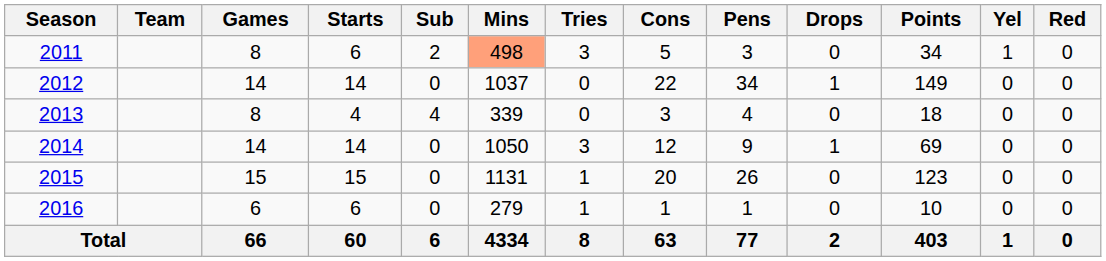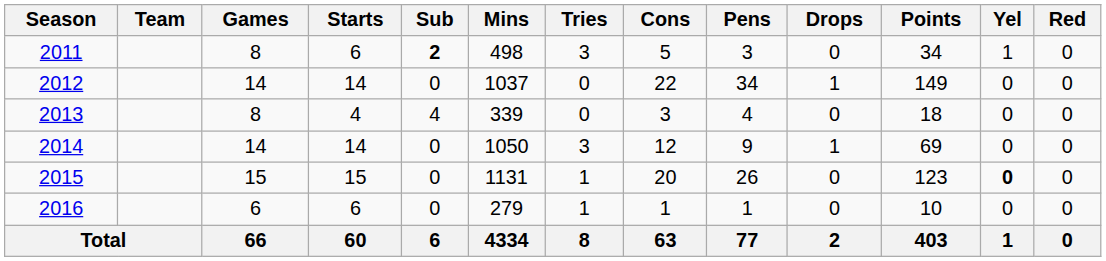(435, 51) normal -> (435, 51) bold
(506, 51) lightsalmon background -> (506, 51) no background
(1007, 177) normal -> (1007, 177) bold
